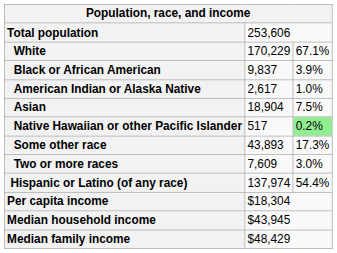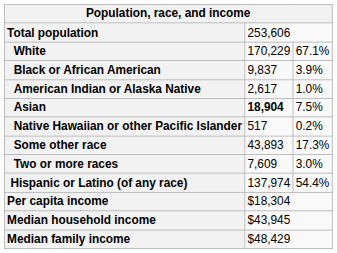(266, 107) normal -> (266, 107) bold
(309, 126) lightgreen background -> (309, 126) no background
